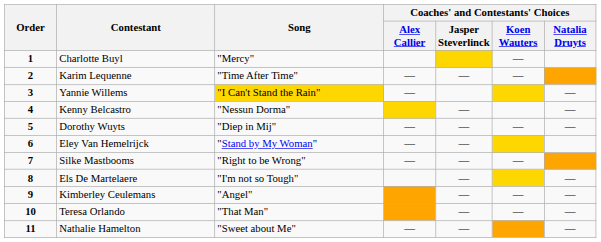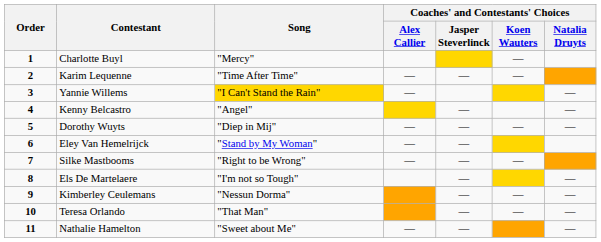(254, 110) "Nessun Dorma" -> (235, 110) "Angel"
(235, 195) "Angel" -> (254, 195) "Nessun Dorma"
